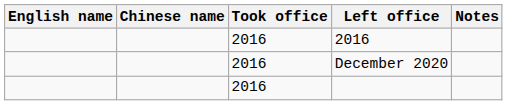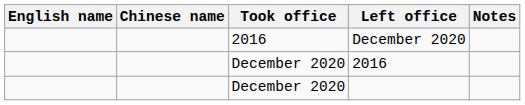(352, 40) 2016 -> (409, 40) December 2020
(249, 64) 2016 -> (288, 64) December 2020
(391, 64) December 2020 -> (370, 64) 2016
(249, 88) 2016 -> (288, 88) December 2020
